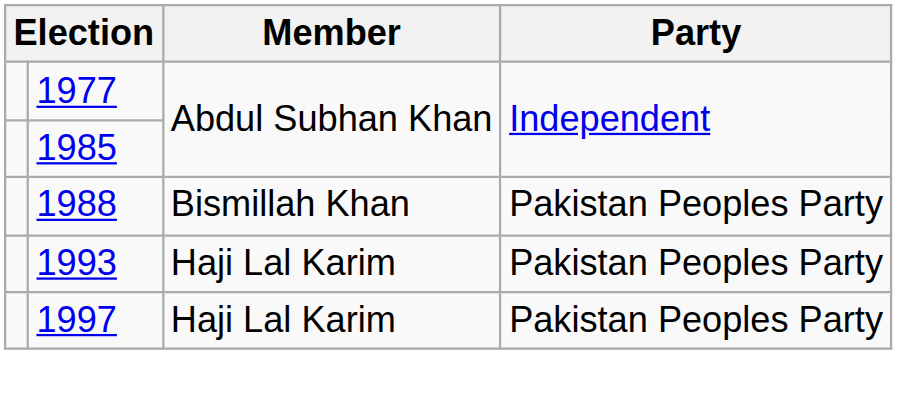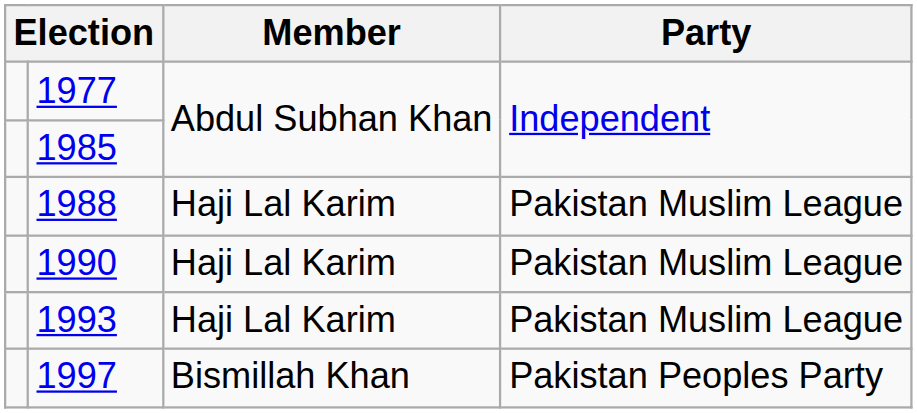(290, 205) Bismillah Khan -> (283, 205) Haji Lal Karim
(696, 205) Pakistan Peoples Party -> (706, 205) Pakistan Muslim League
+ row: (77, 262)
(696, 262) Pakistan Peoples Party -> (706, 319) Pakistan Muslim League
(283, 319) Haji Lal Karim -> (290, 377) Bismillah Khan
